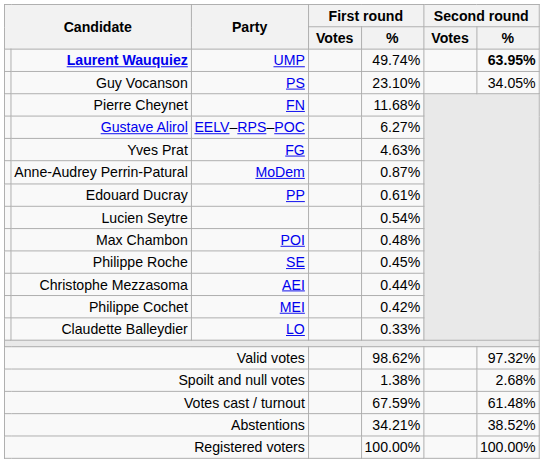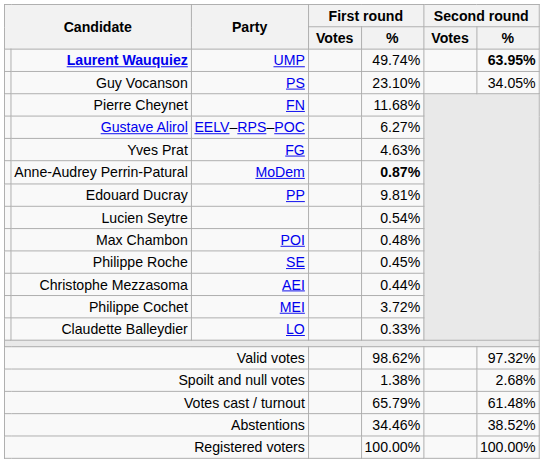(400, 172) normal -> (400, 172) bold
(400, 195) 0.61% -> (400, 195) 9.81%
(400, 307) 0.42% -> (400, 307) 3.72%
(396, 403) 67.59% -> (396, 403) 65.79%
(396, 425) 34.21% -> (396, 425) 34.46%
